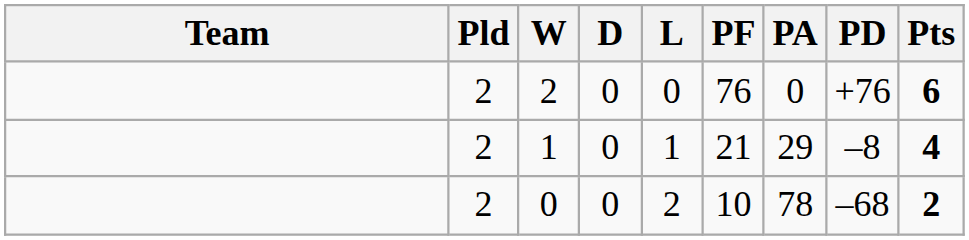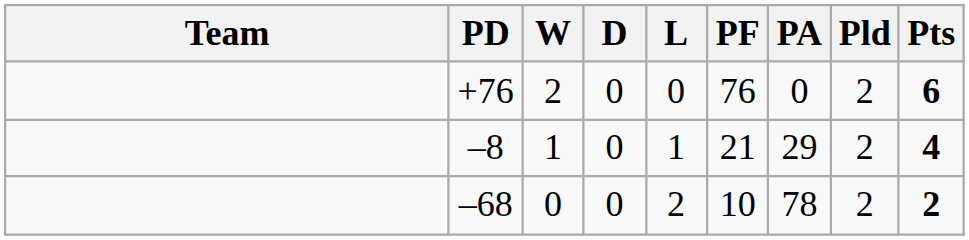columns swapped: (484, 33) <-> (863, 33)
